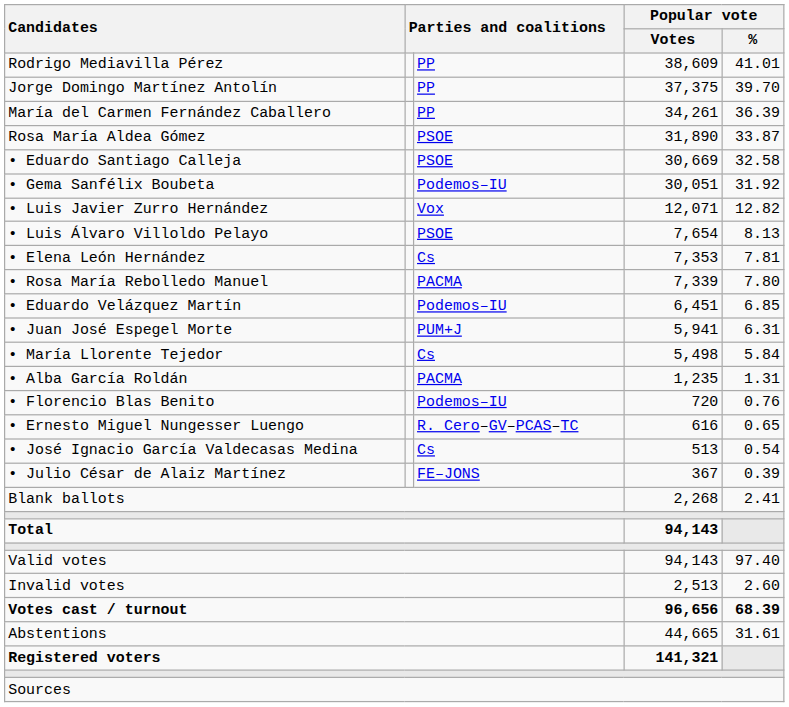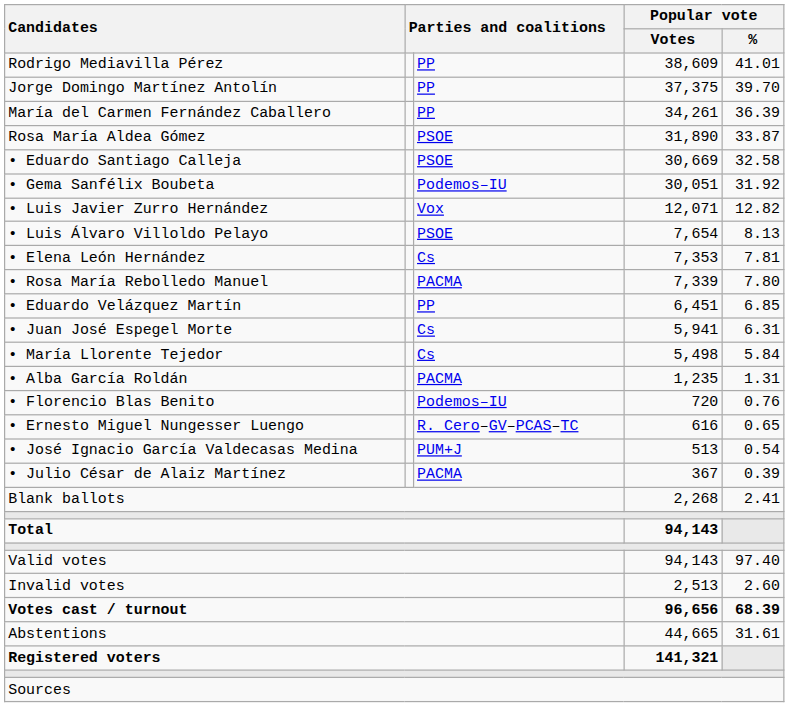(462, 307) Podemos–IU -> (426, 307) PP
(439, 331) PUM+J -> (426, 331) Cs
(426, 451) Cs -> (439, 451) PUM+J
(448, 475) FE–JONS -> (439, 475) PACMA
